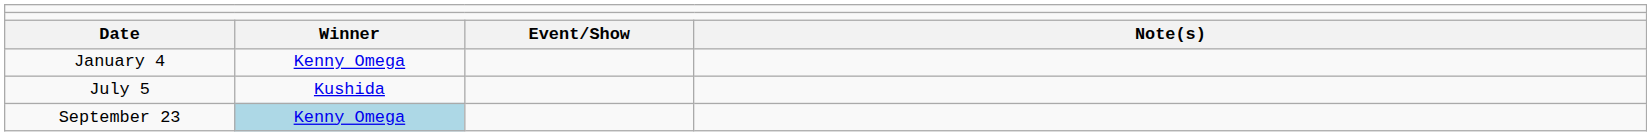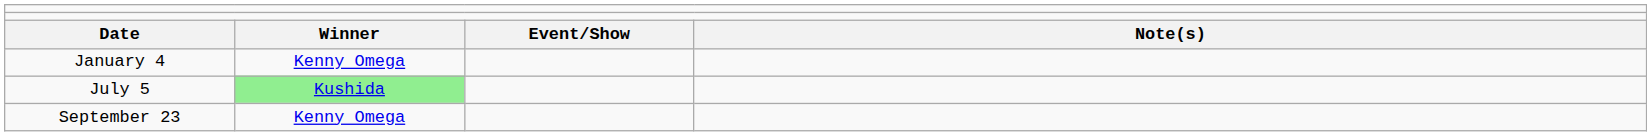(349, 90) no background -> (349, 90) lightgreen background
(349, 117) lightblue background -> (349, 117) no background
